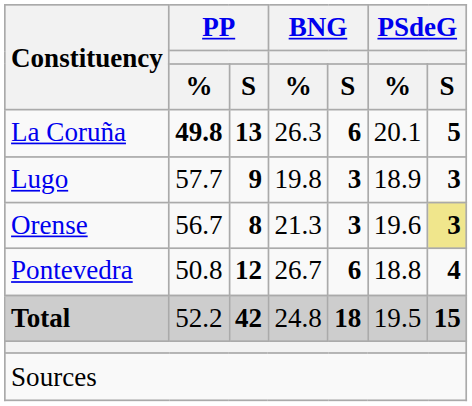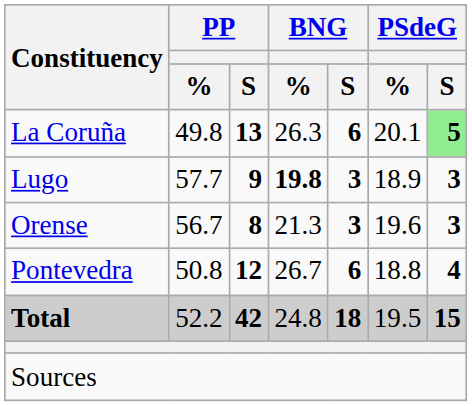(199, 132) bold -> (199, 132) normal
(454, 132) no background -> (454, 132) lightgreen background
(298, 178) normal -> (298, 178) bold
(454, 225) khaki background -> (454, 225) no background
